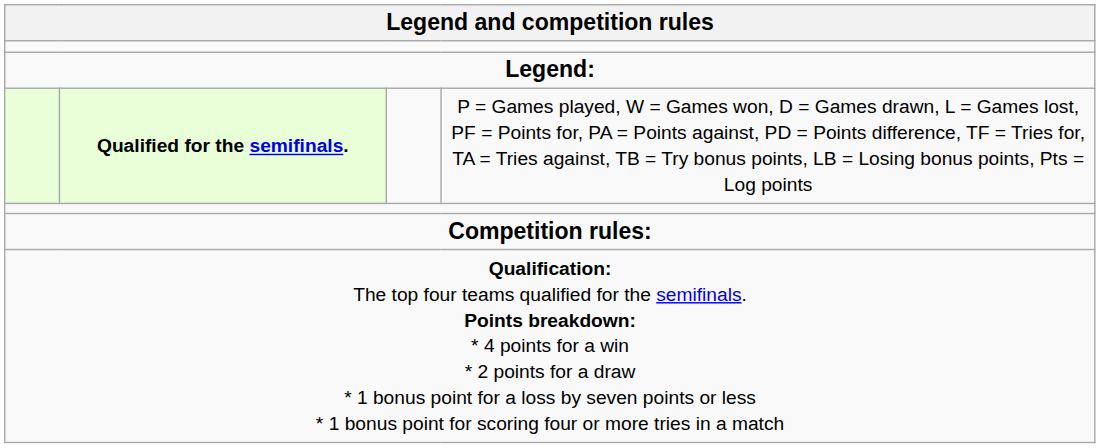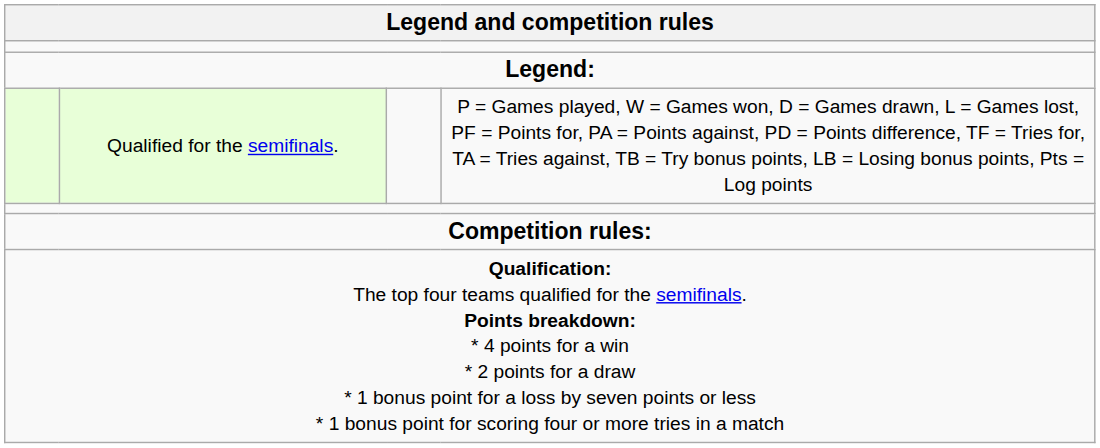(223, 145) bold -> (223, 146) normal
